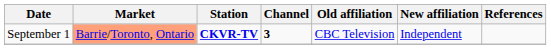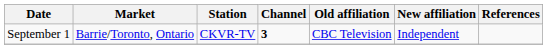(135, 34) lightsalmon background -> (135, 34) no background
(229, 34) bold -> (228, 34) normal
